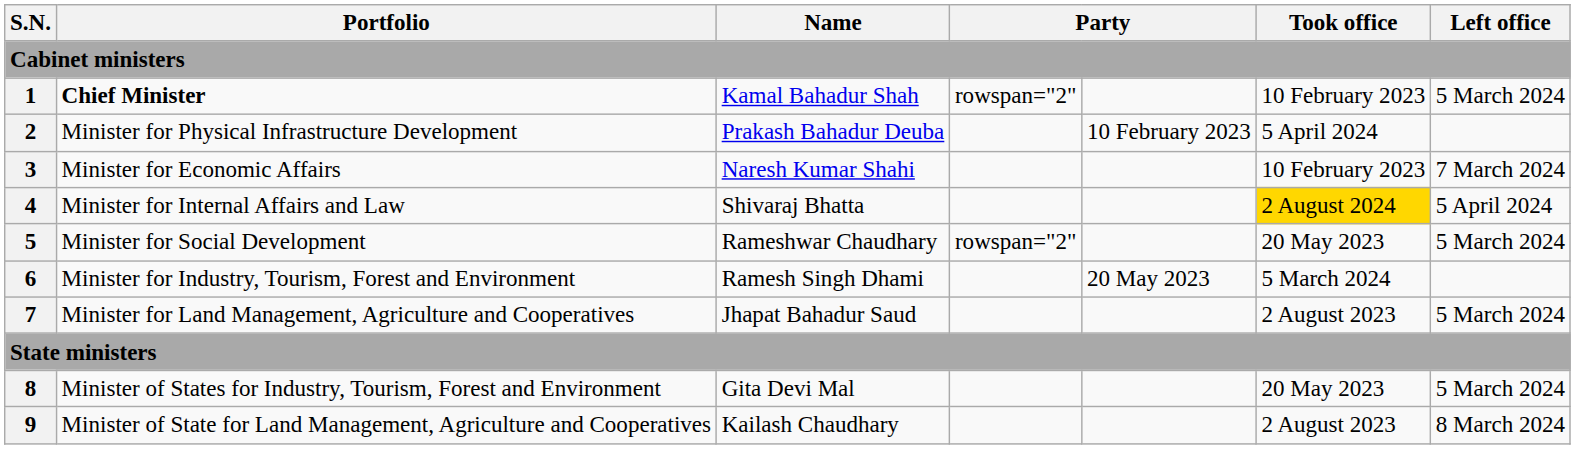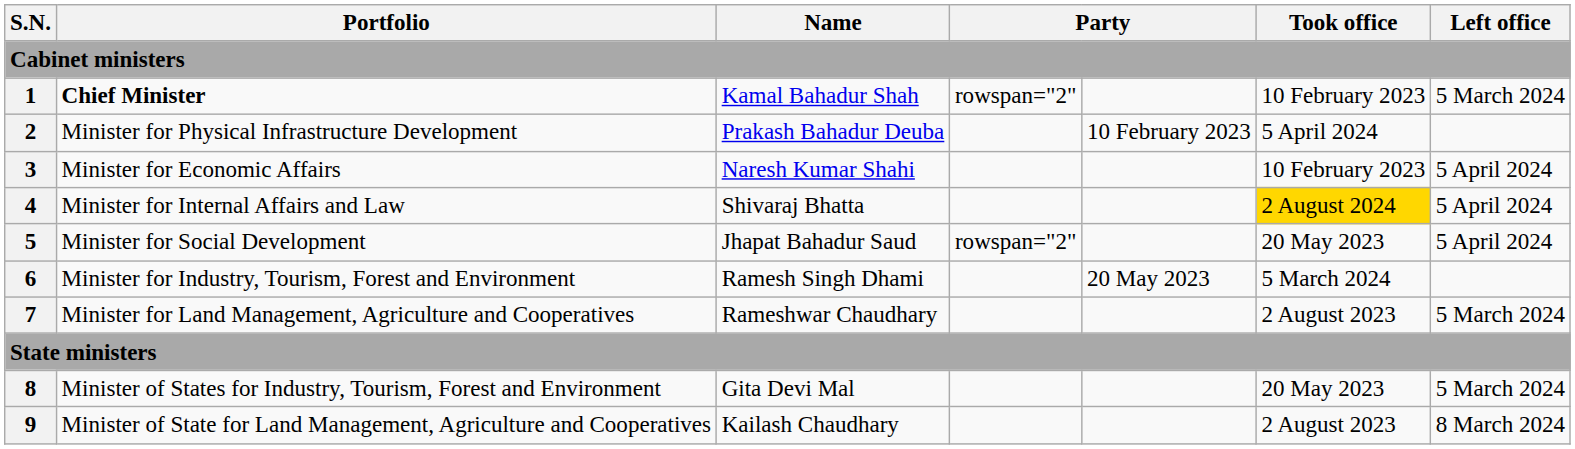(1500, 168) 7 March 2024 -> (1494, 168) 5 April 2024
(829, 242) Rameshwar Chaudhary -> (819, 242) Jhapat Bahadur Saud
(1500, 242) 5 March 2024 -> (1494, 242) 5 April 2024
(819, 315) Jhapat Bahadur Saud -> (829, 315) Rameshwar Chaudhary
